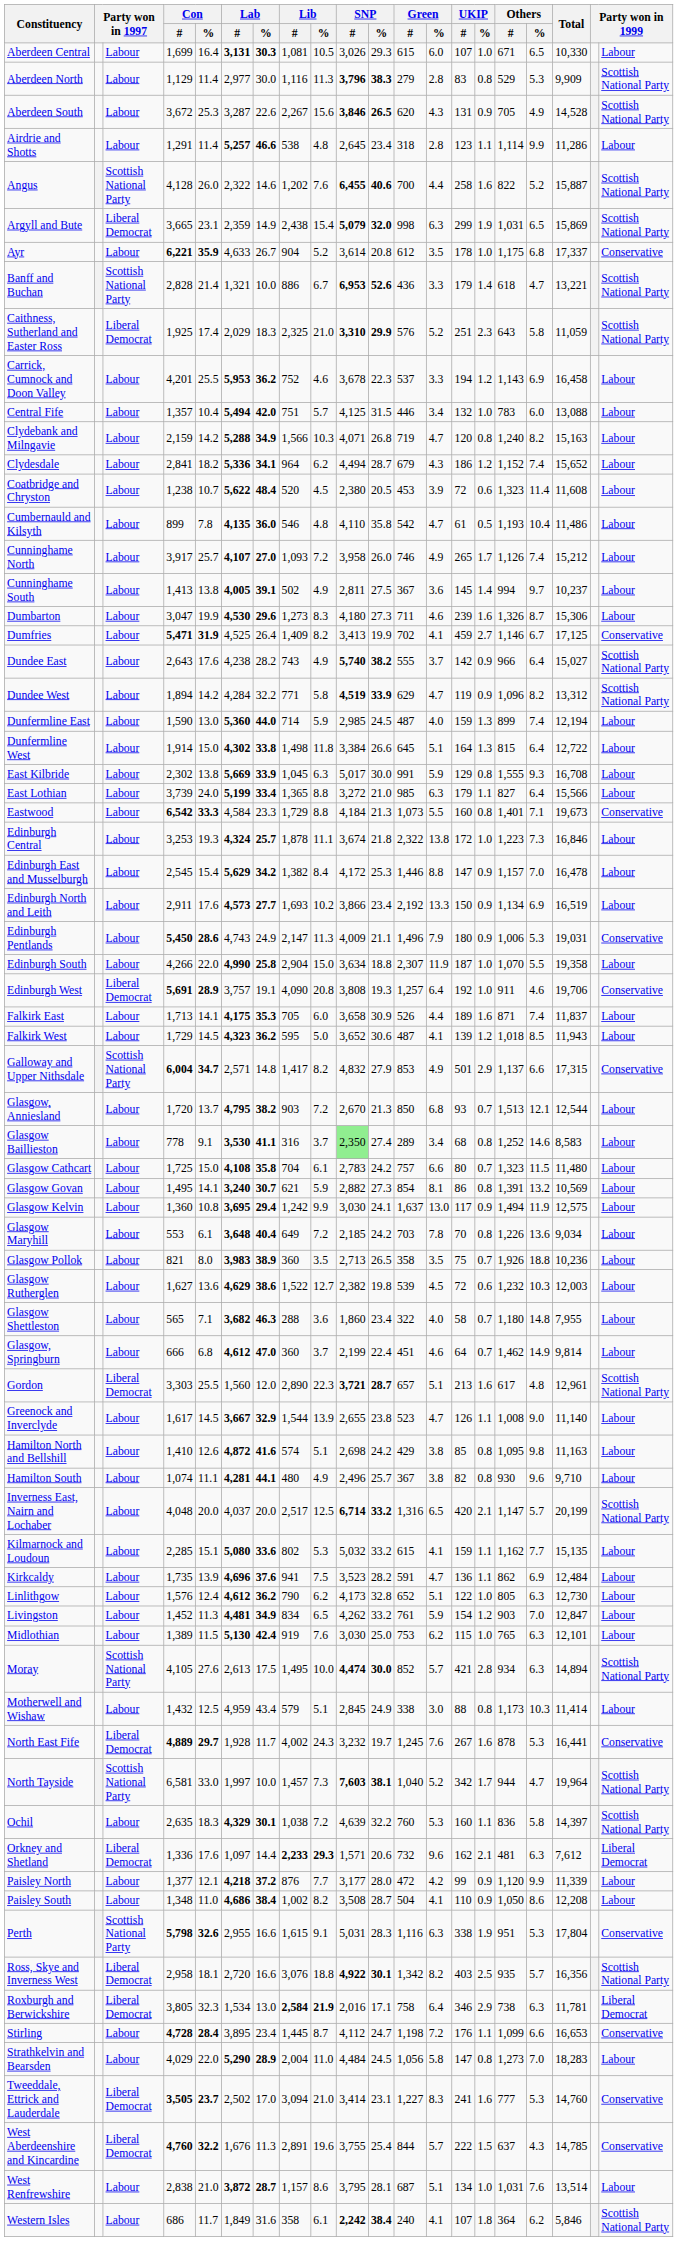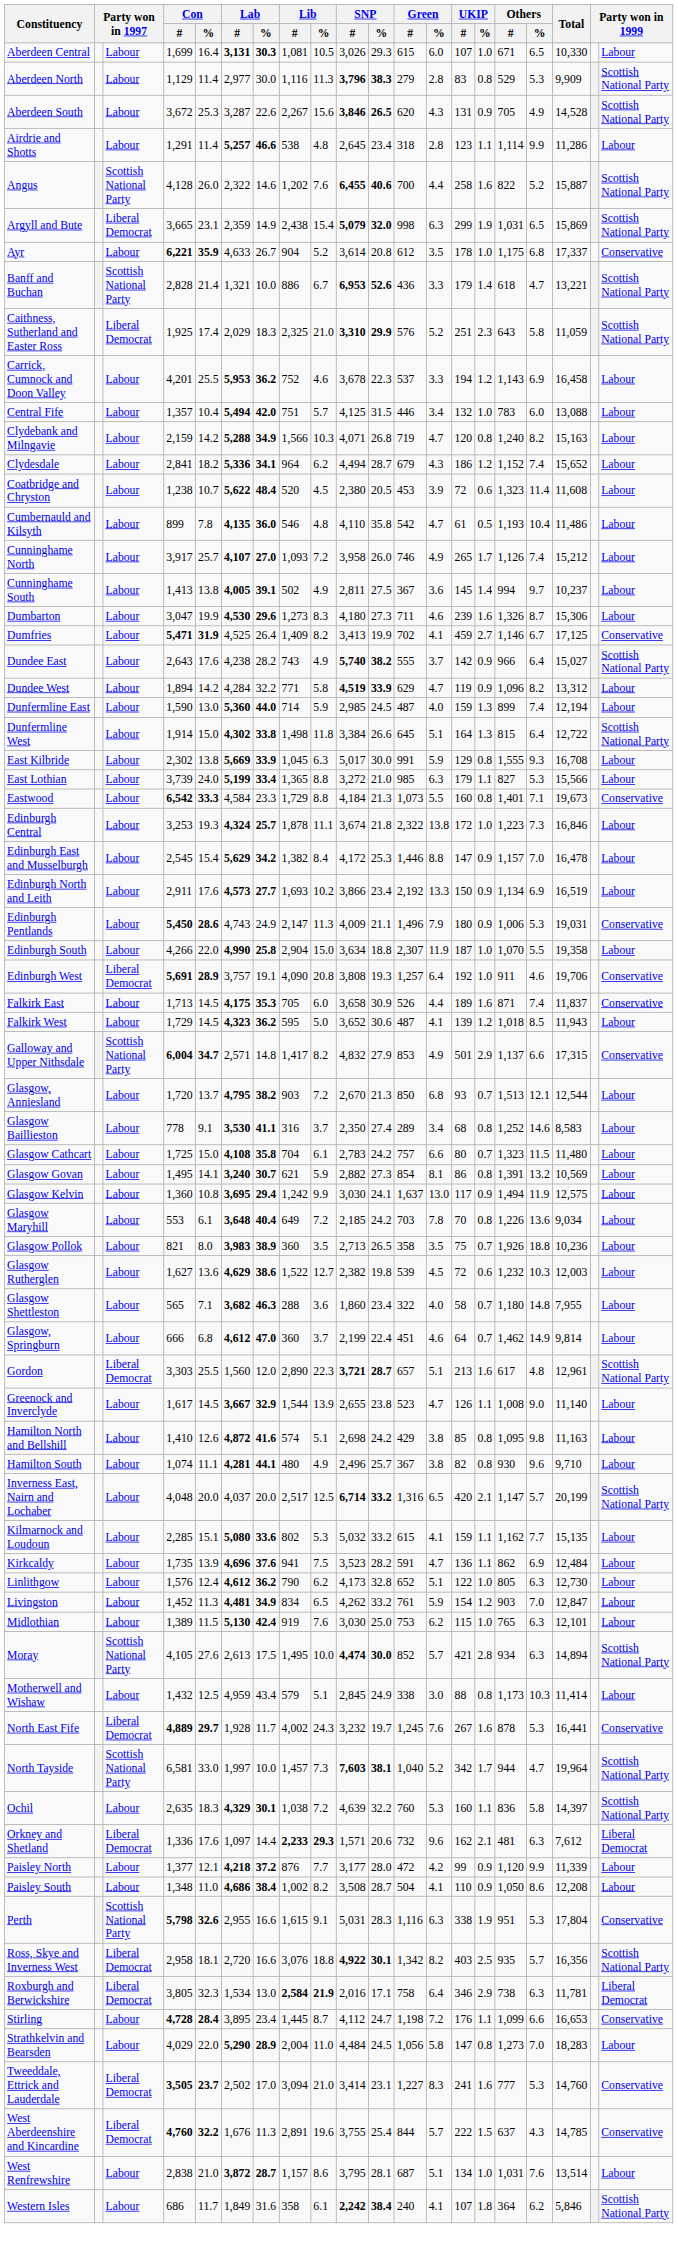(635, 695) Scottish National Party -> (618, 688) Labour
(618, 747) Labour -> (635, 733) Scottish National Party
(537, 793) 6.4 -> (537, 779) 5.3
(208, 1016) 14.1 -> (208, 1003) 14.5
(618, 1016) Labour -> (632, 1003) Conservative
(352, 1142) lightgreen background -> (352, 1128) no background
